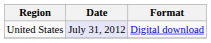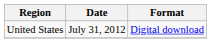(97, 29) lavender background -> (97, 29) no background
